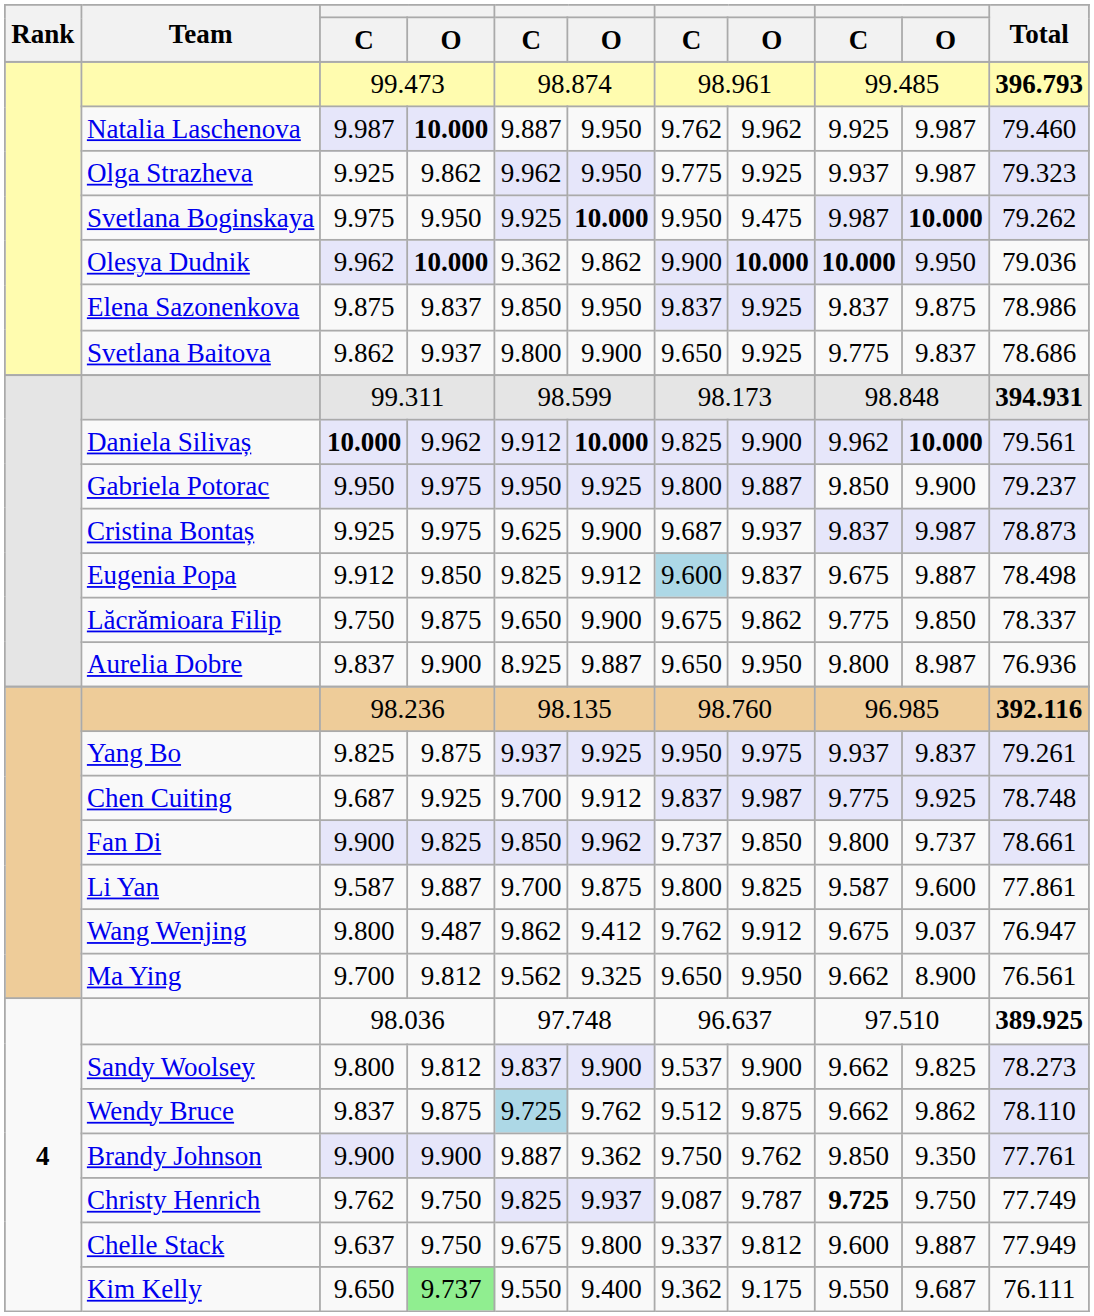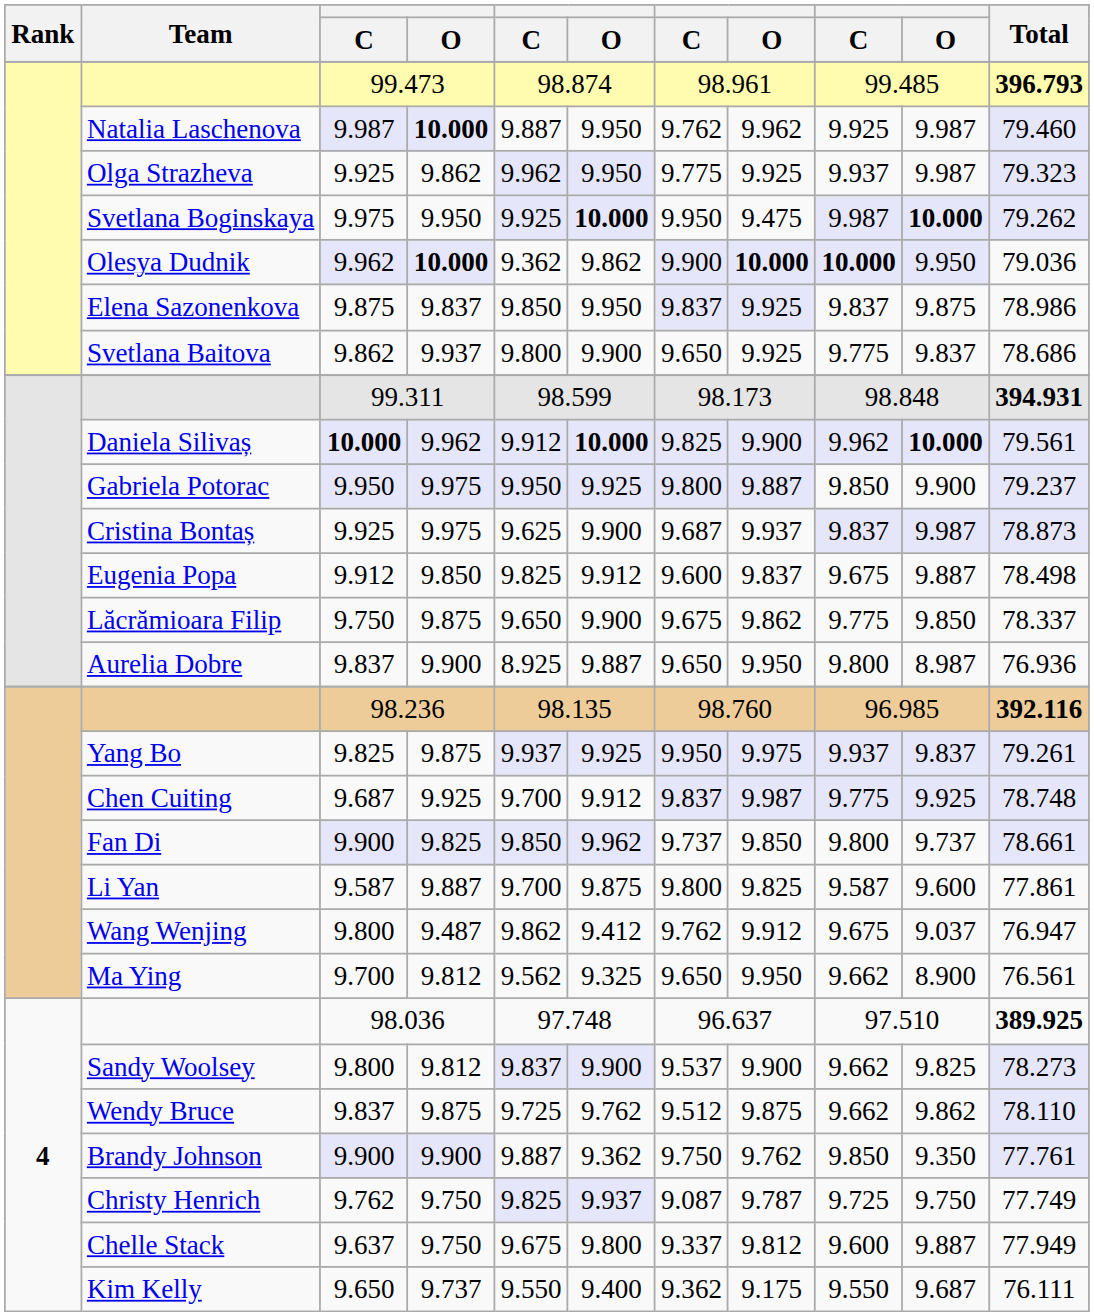(692, 574) lightblue background -> (692, 574) no background
(531, 1110) lightblue background -> (531, 1110) no background
(859, 1199) bold -> (859, 1199) normal
(451, 1288) lightgreen background -> (451, 1288) no background
